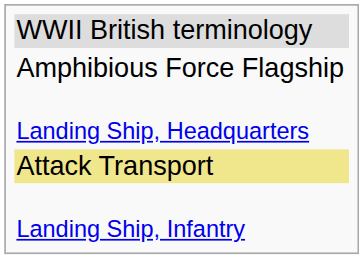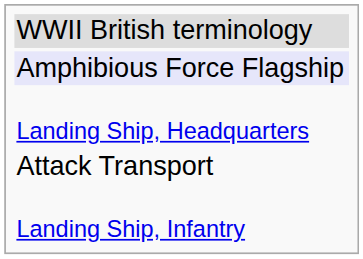(180, 68) no background -> (180, 68) lavender background
(115, 166) khaki background -> (115, 166) no background
